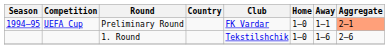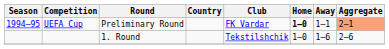(300, 24) normal -> (300, 24) bold
